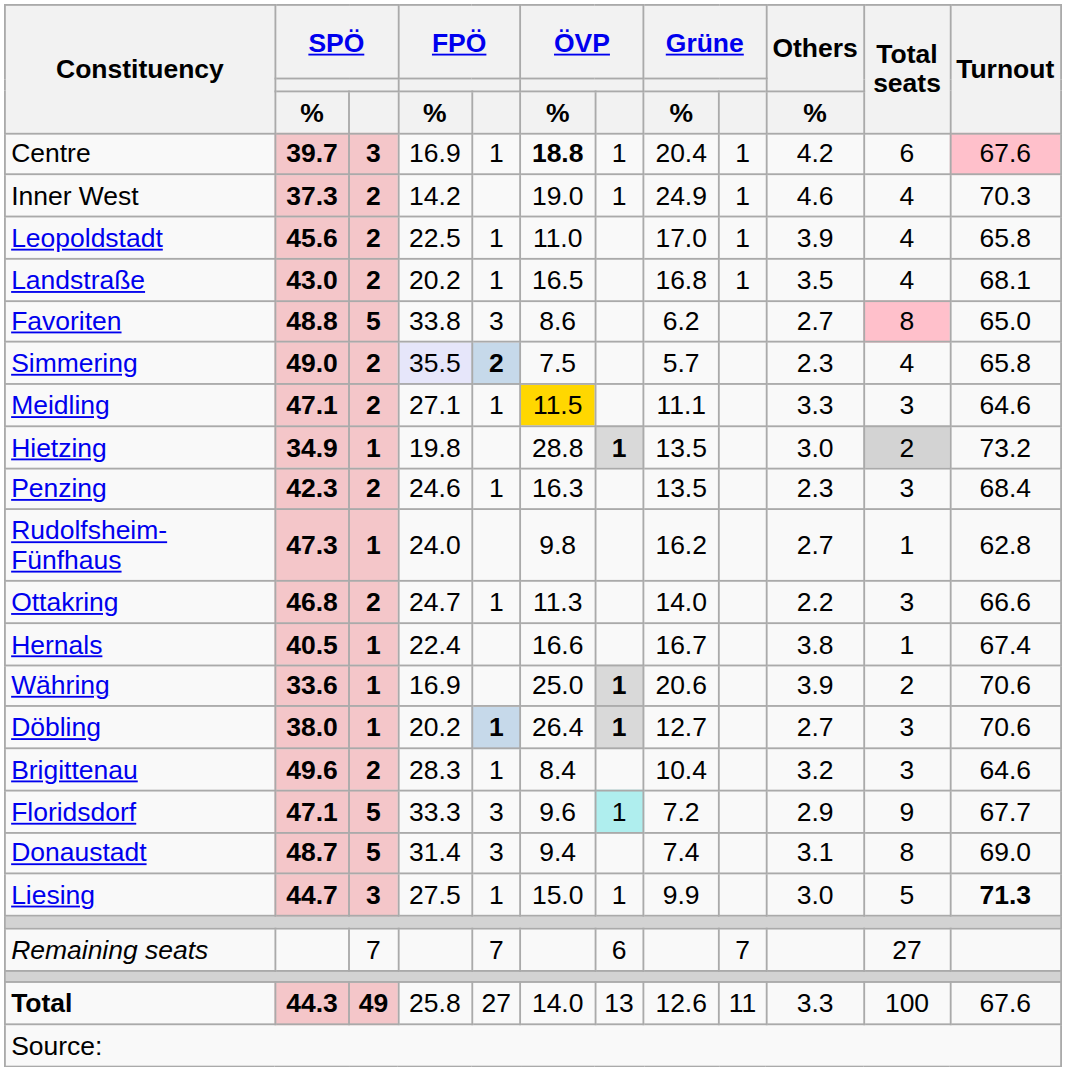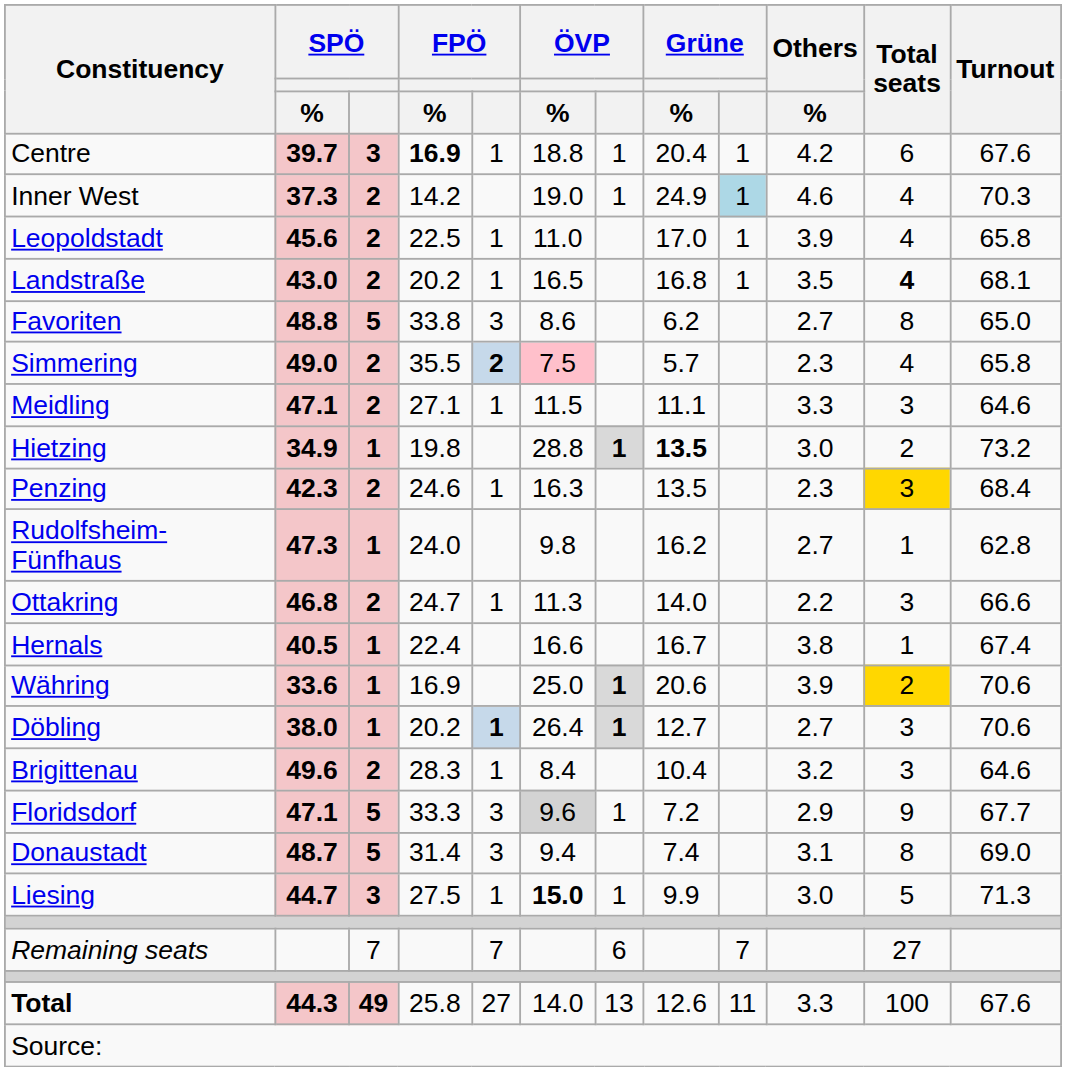(435, 154) normal -> (435, 154) bold
(558, 154) bold -> (558, 154) normal
(1005, 154) pink background -> (1005, 154) no background
(743, 196) no background -> (743, 196) lightblue background
(907, 280) normal -> (907, 280) bold
(907, 322) pink background -> (907, 322) no background
(435, 363) lavender background -> (435, 363) no background
(558, 363) no background -> (558, 363) pink background
(558, 405) gold background -> (558, 405) no background
(681, 447) normal -> (681, 447) bold
(907, 447) lightgrey background -> (907, 447) no background
(907, 489) no background -> (907, 489) gold background
(907, 686) no background -> (907, 686) gold background
(558, 811) no background -> (558, 811) lightgrey background
(619, 811) paleturquoise background -> (619, 811) no background
(558, 895) normal -> (558, 895) bold
(1005, 895) bold -> (1005, 895) normal
